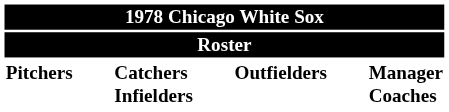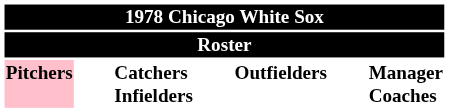(39, 72) no background -> (39, 72) pink background
